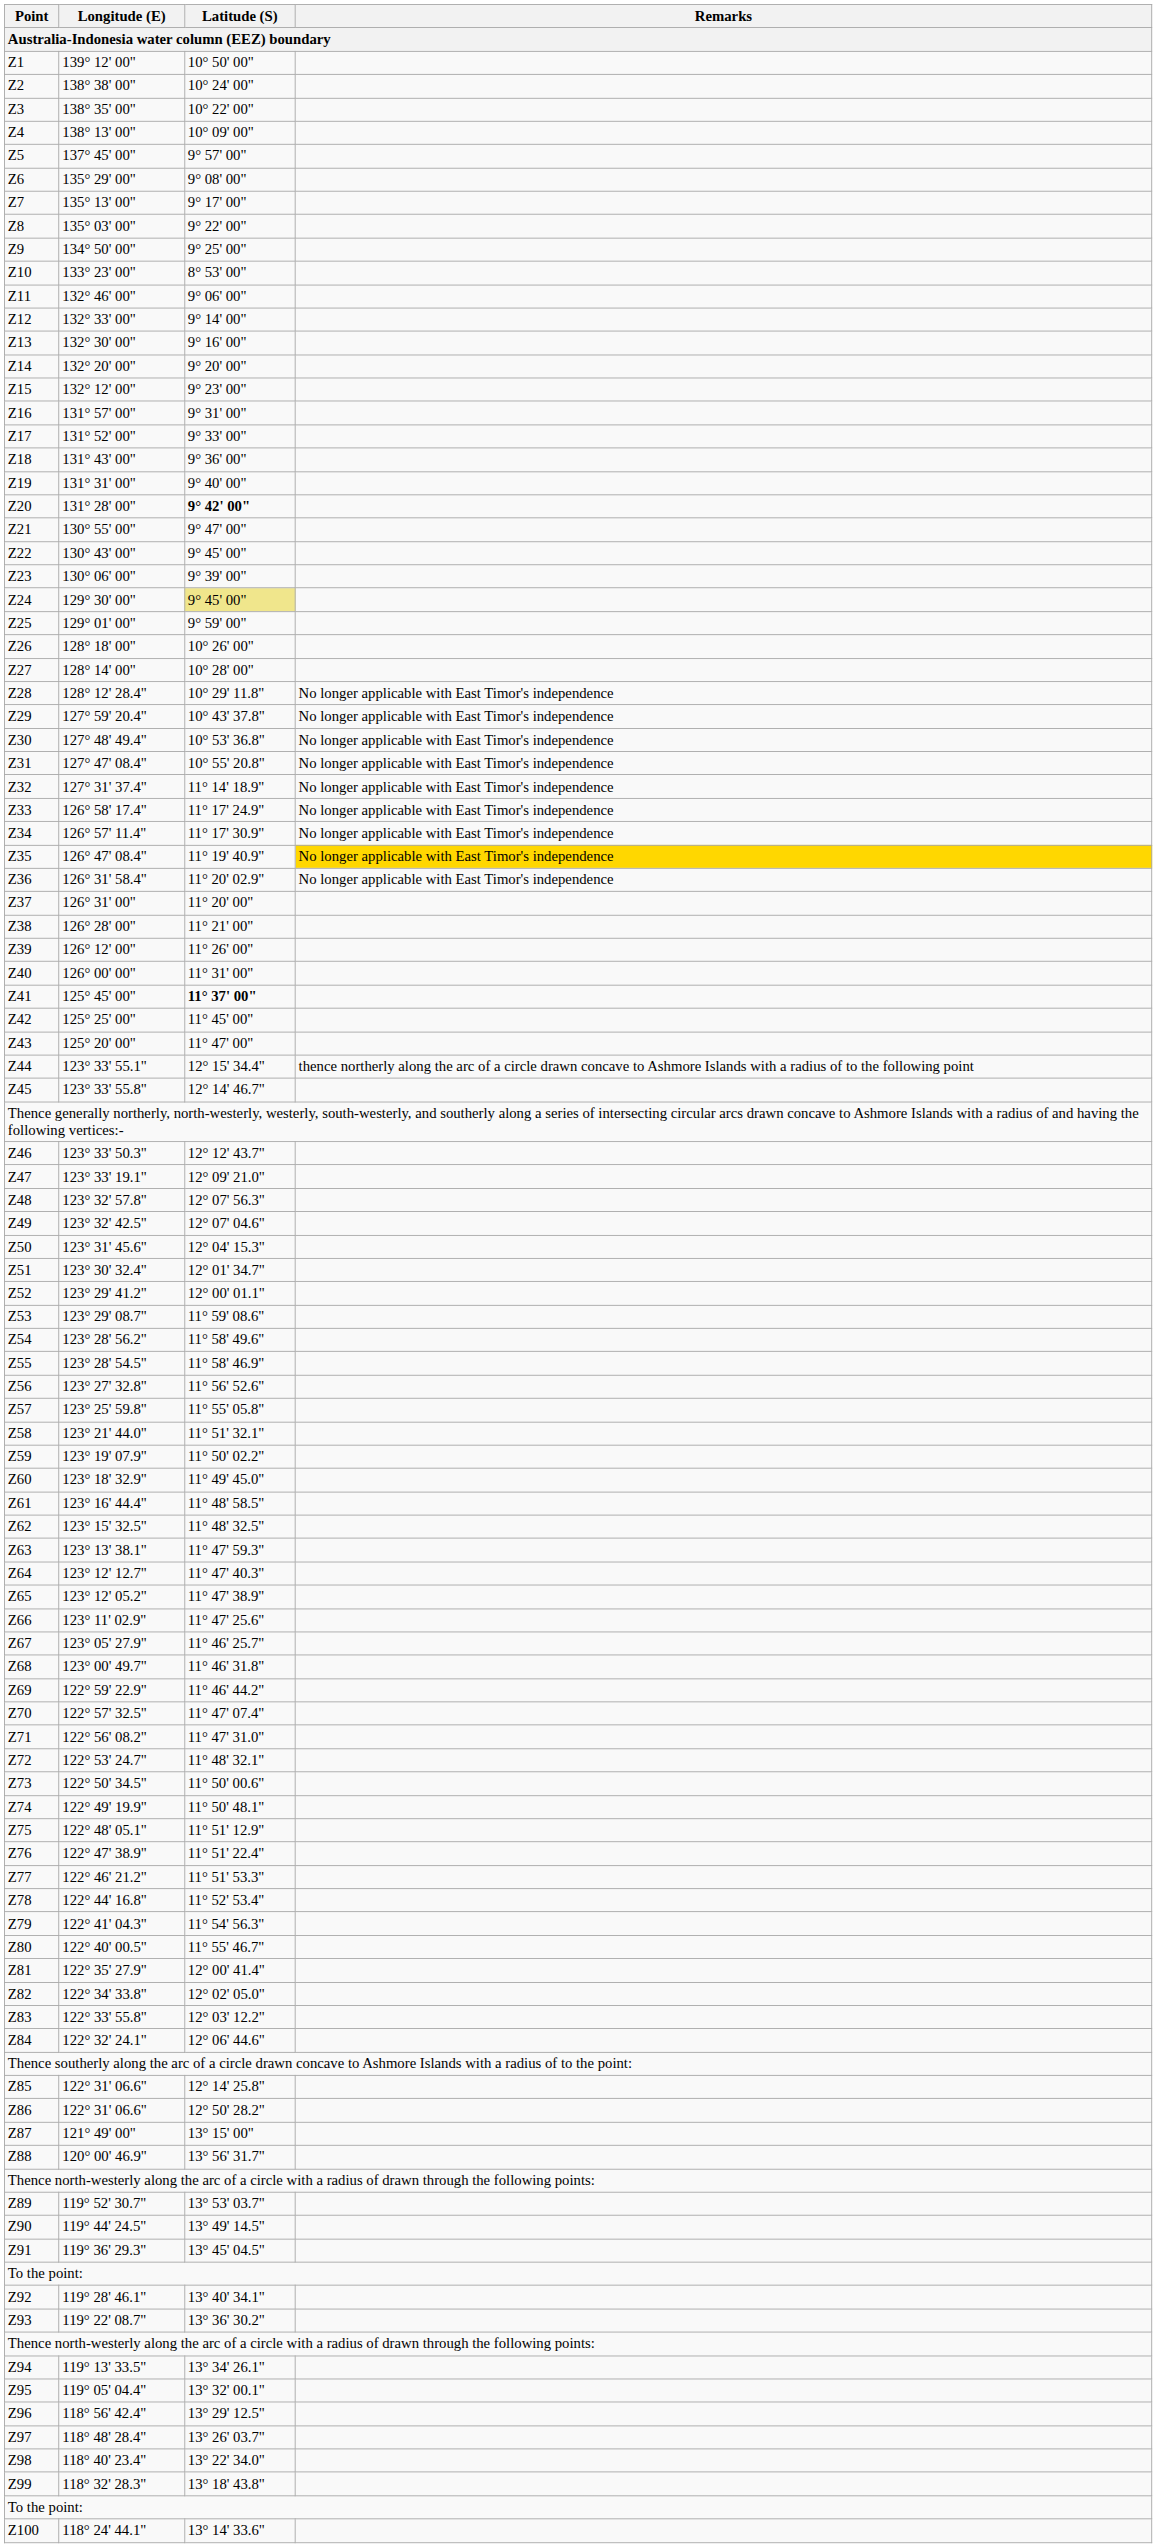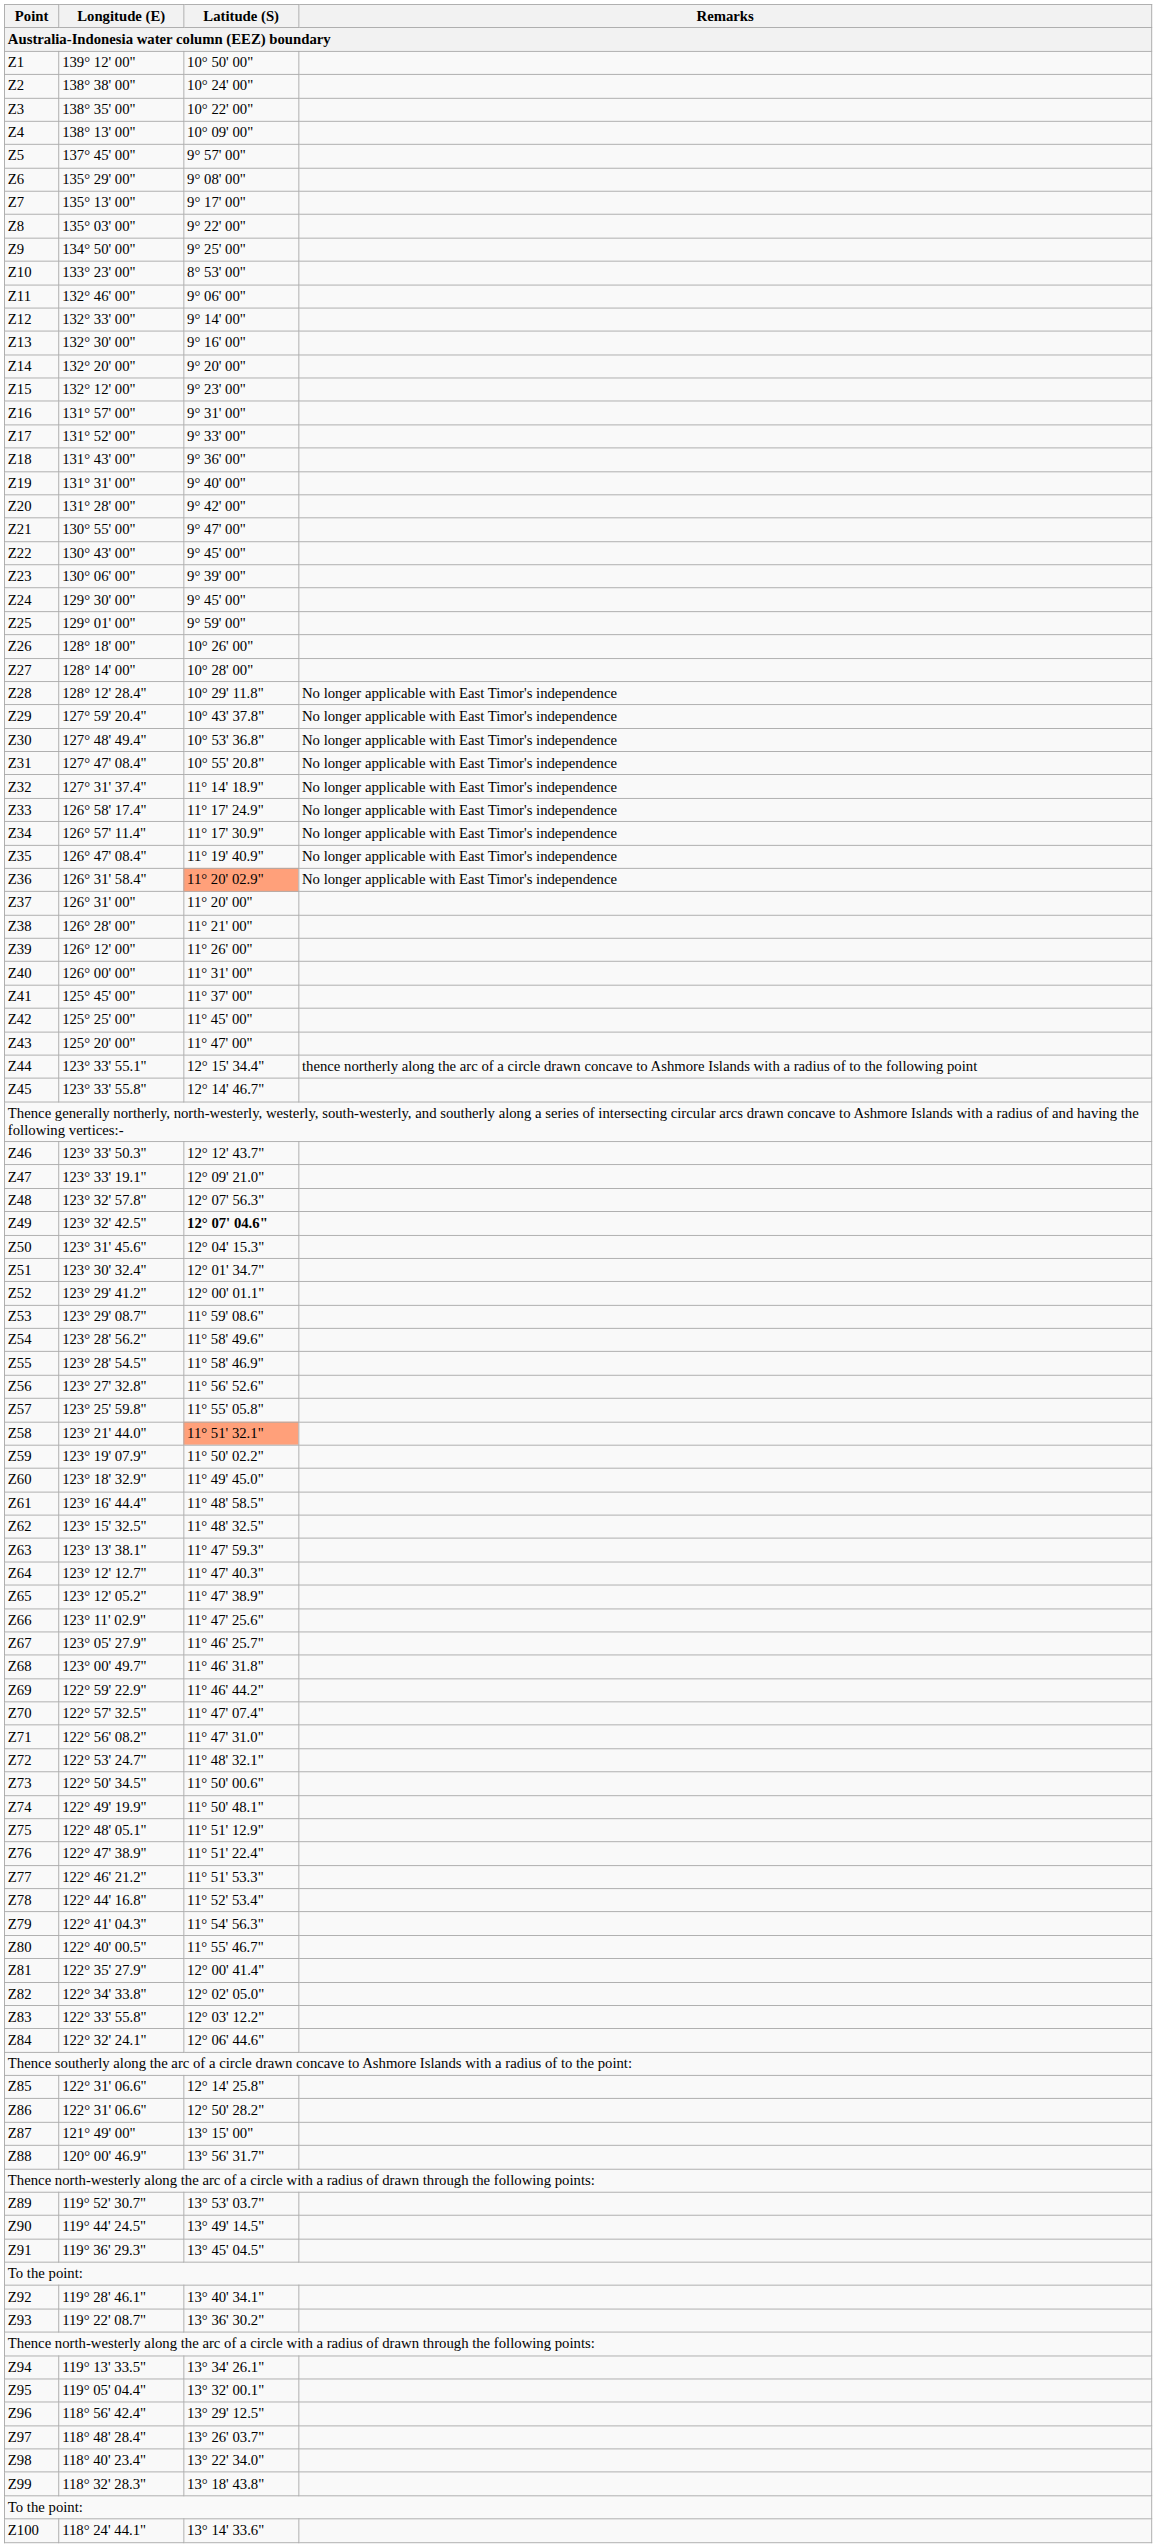(219, 506) bold -> (216, 506) normal
(217, 599) khaki background -> (216, 599) no background
(456, 856) gold background -> (459, 856) no background
(226, 879) no background -> (225, 879) lightsalmon background
(222, 996) bold -> (220, 996) normal
(226, 1223) normal -> (227, 1223) bold
(226, 1433) no background -> (225, 1433) lightsalmon background
